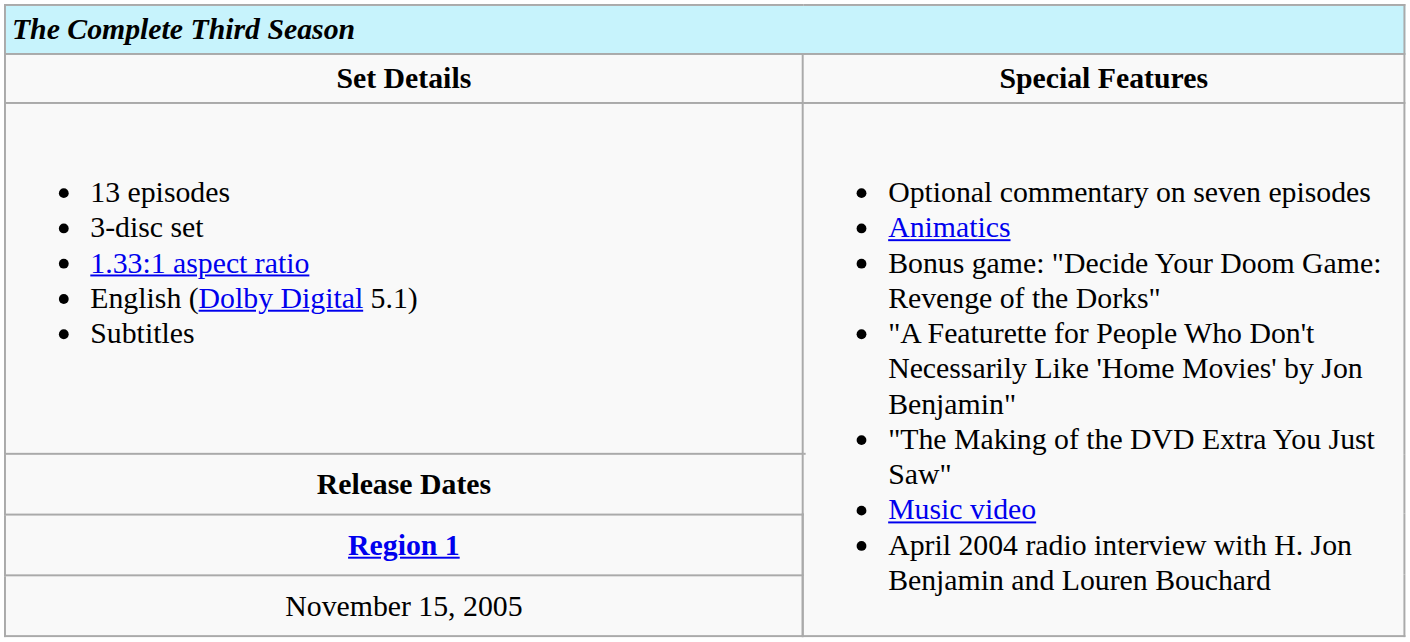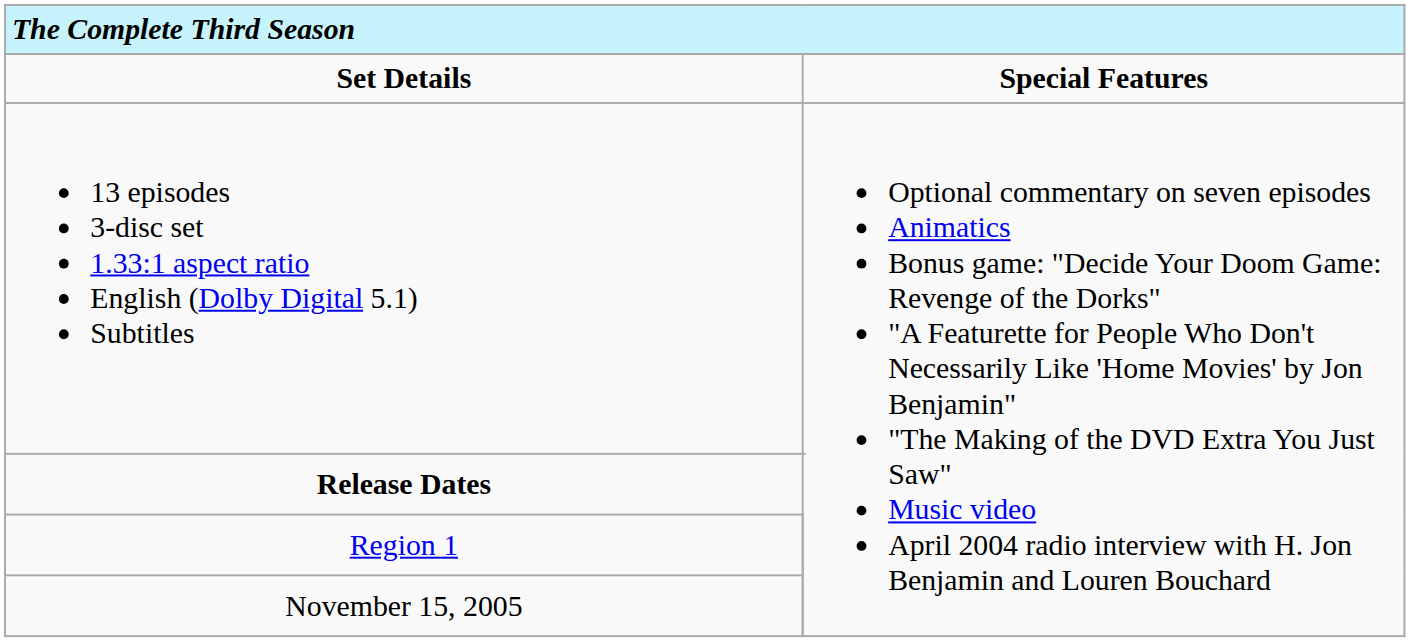(404, 544) bold -> (404, 544) normal
